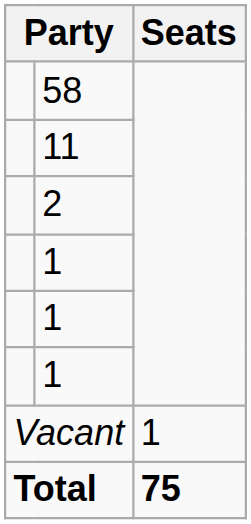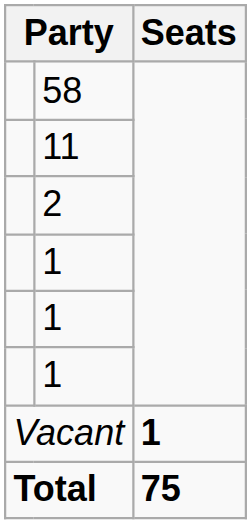(151, 432) normal -> (151, 432) bold
